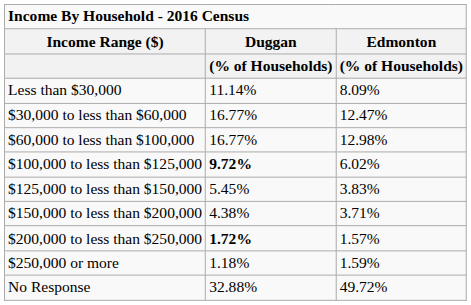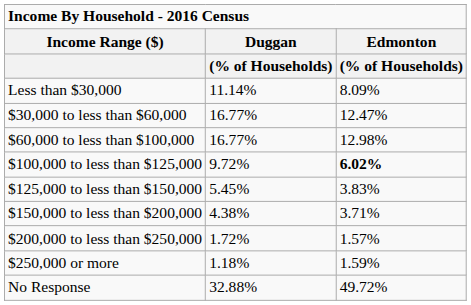(231, 164) bold -> (229, 164) normal
(360, 164) normal -> (361, 164) bold
(231, 238) bold -> (229, 238) normal
